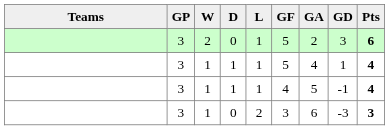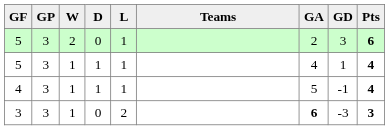columns swapped: (86, 16) <-> (286, 16)
(314, 112) normal -> (314, 112) bold
